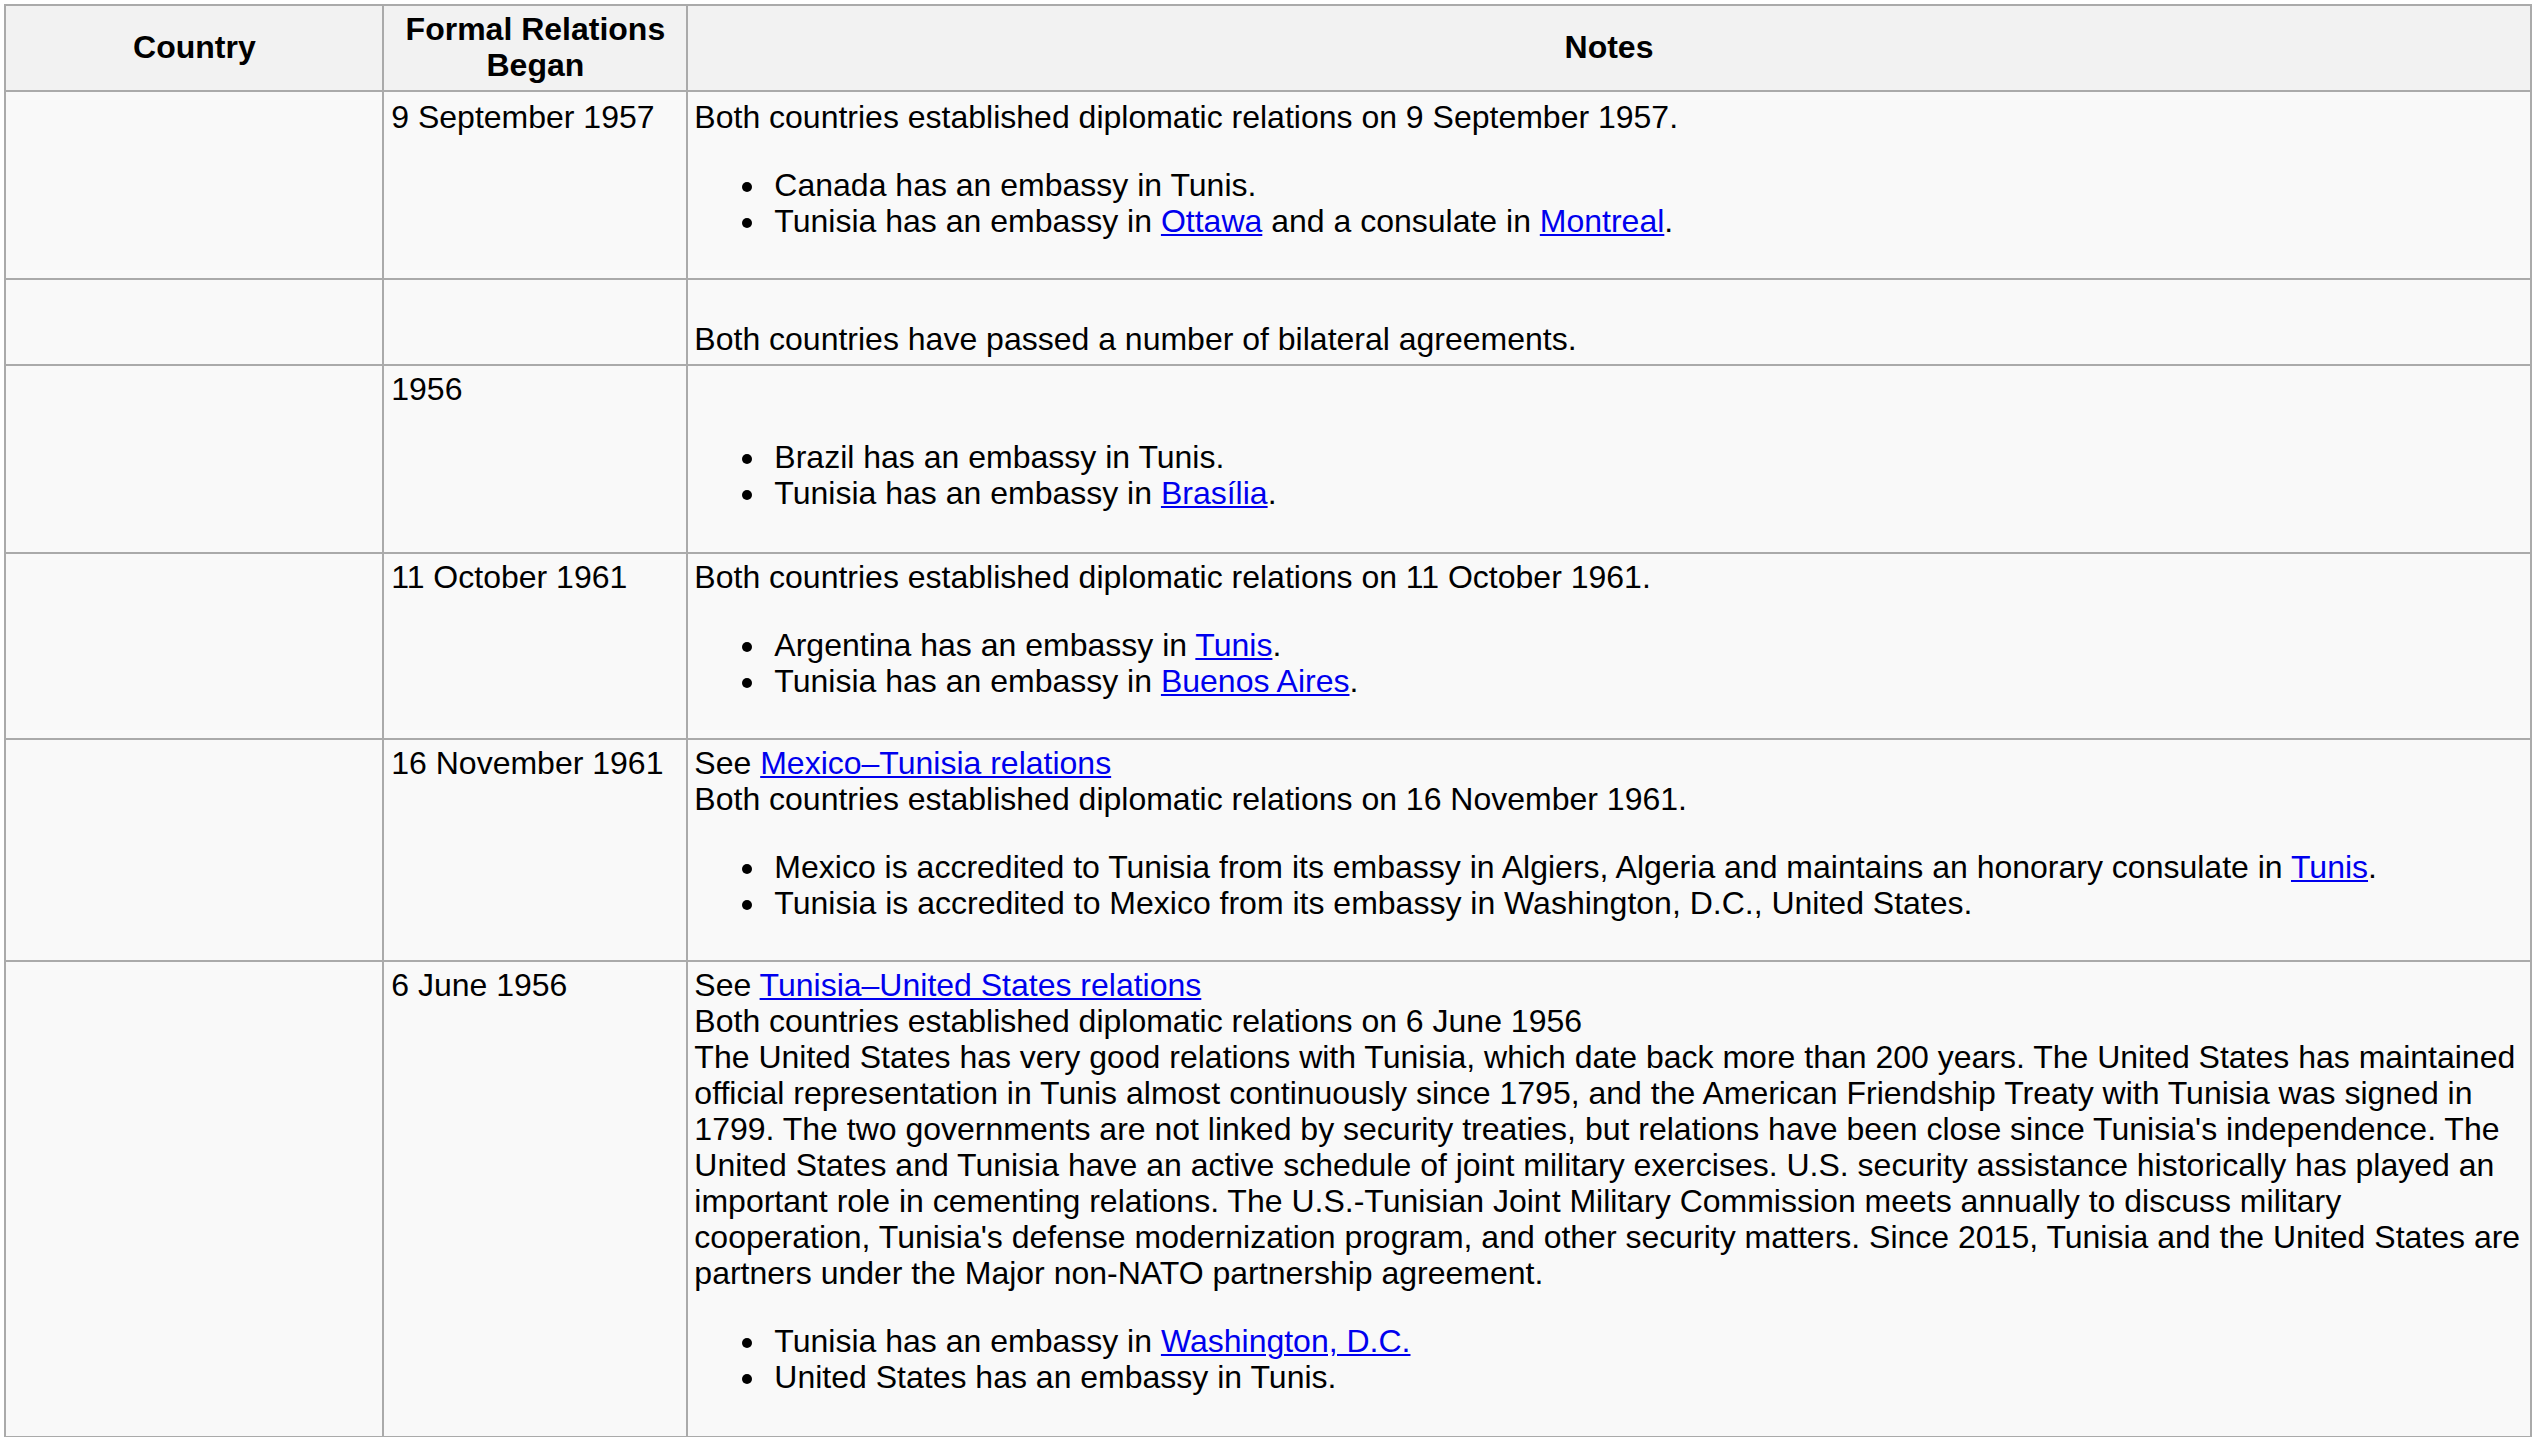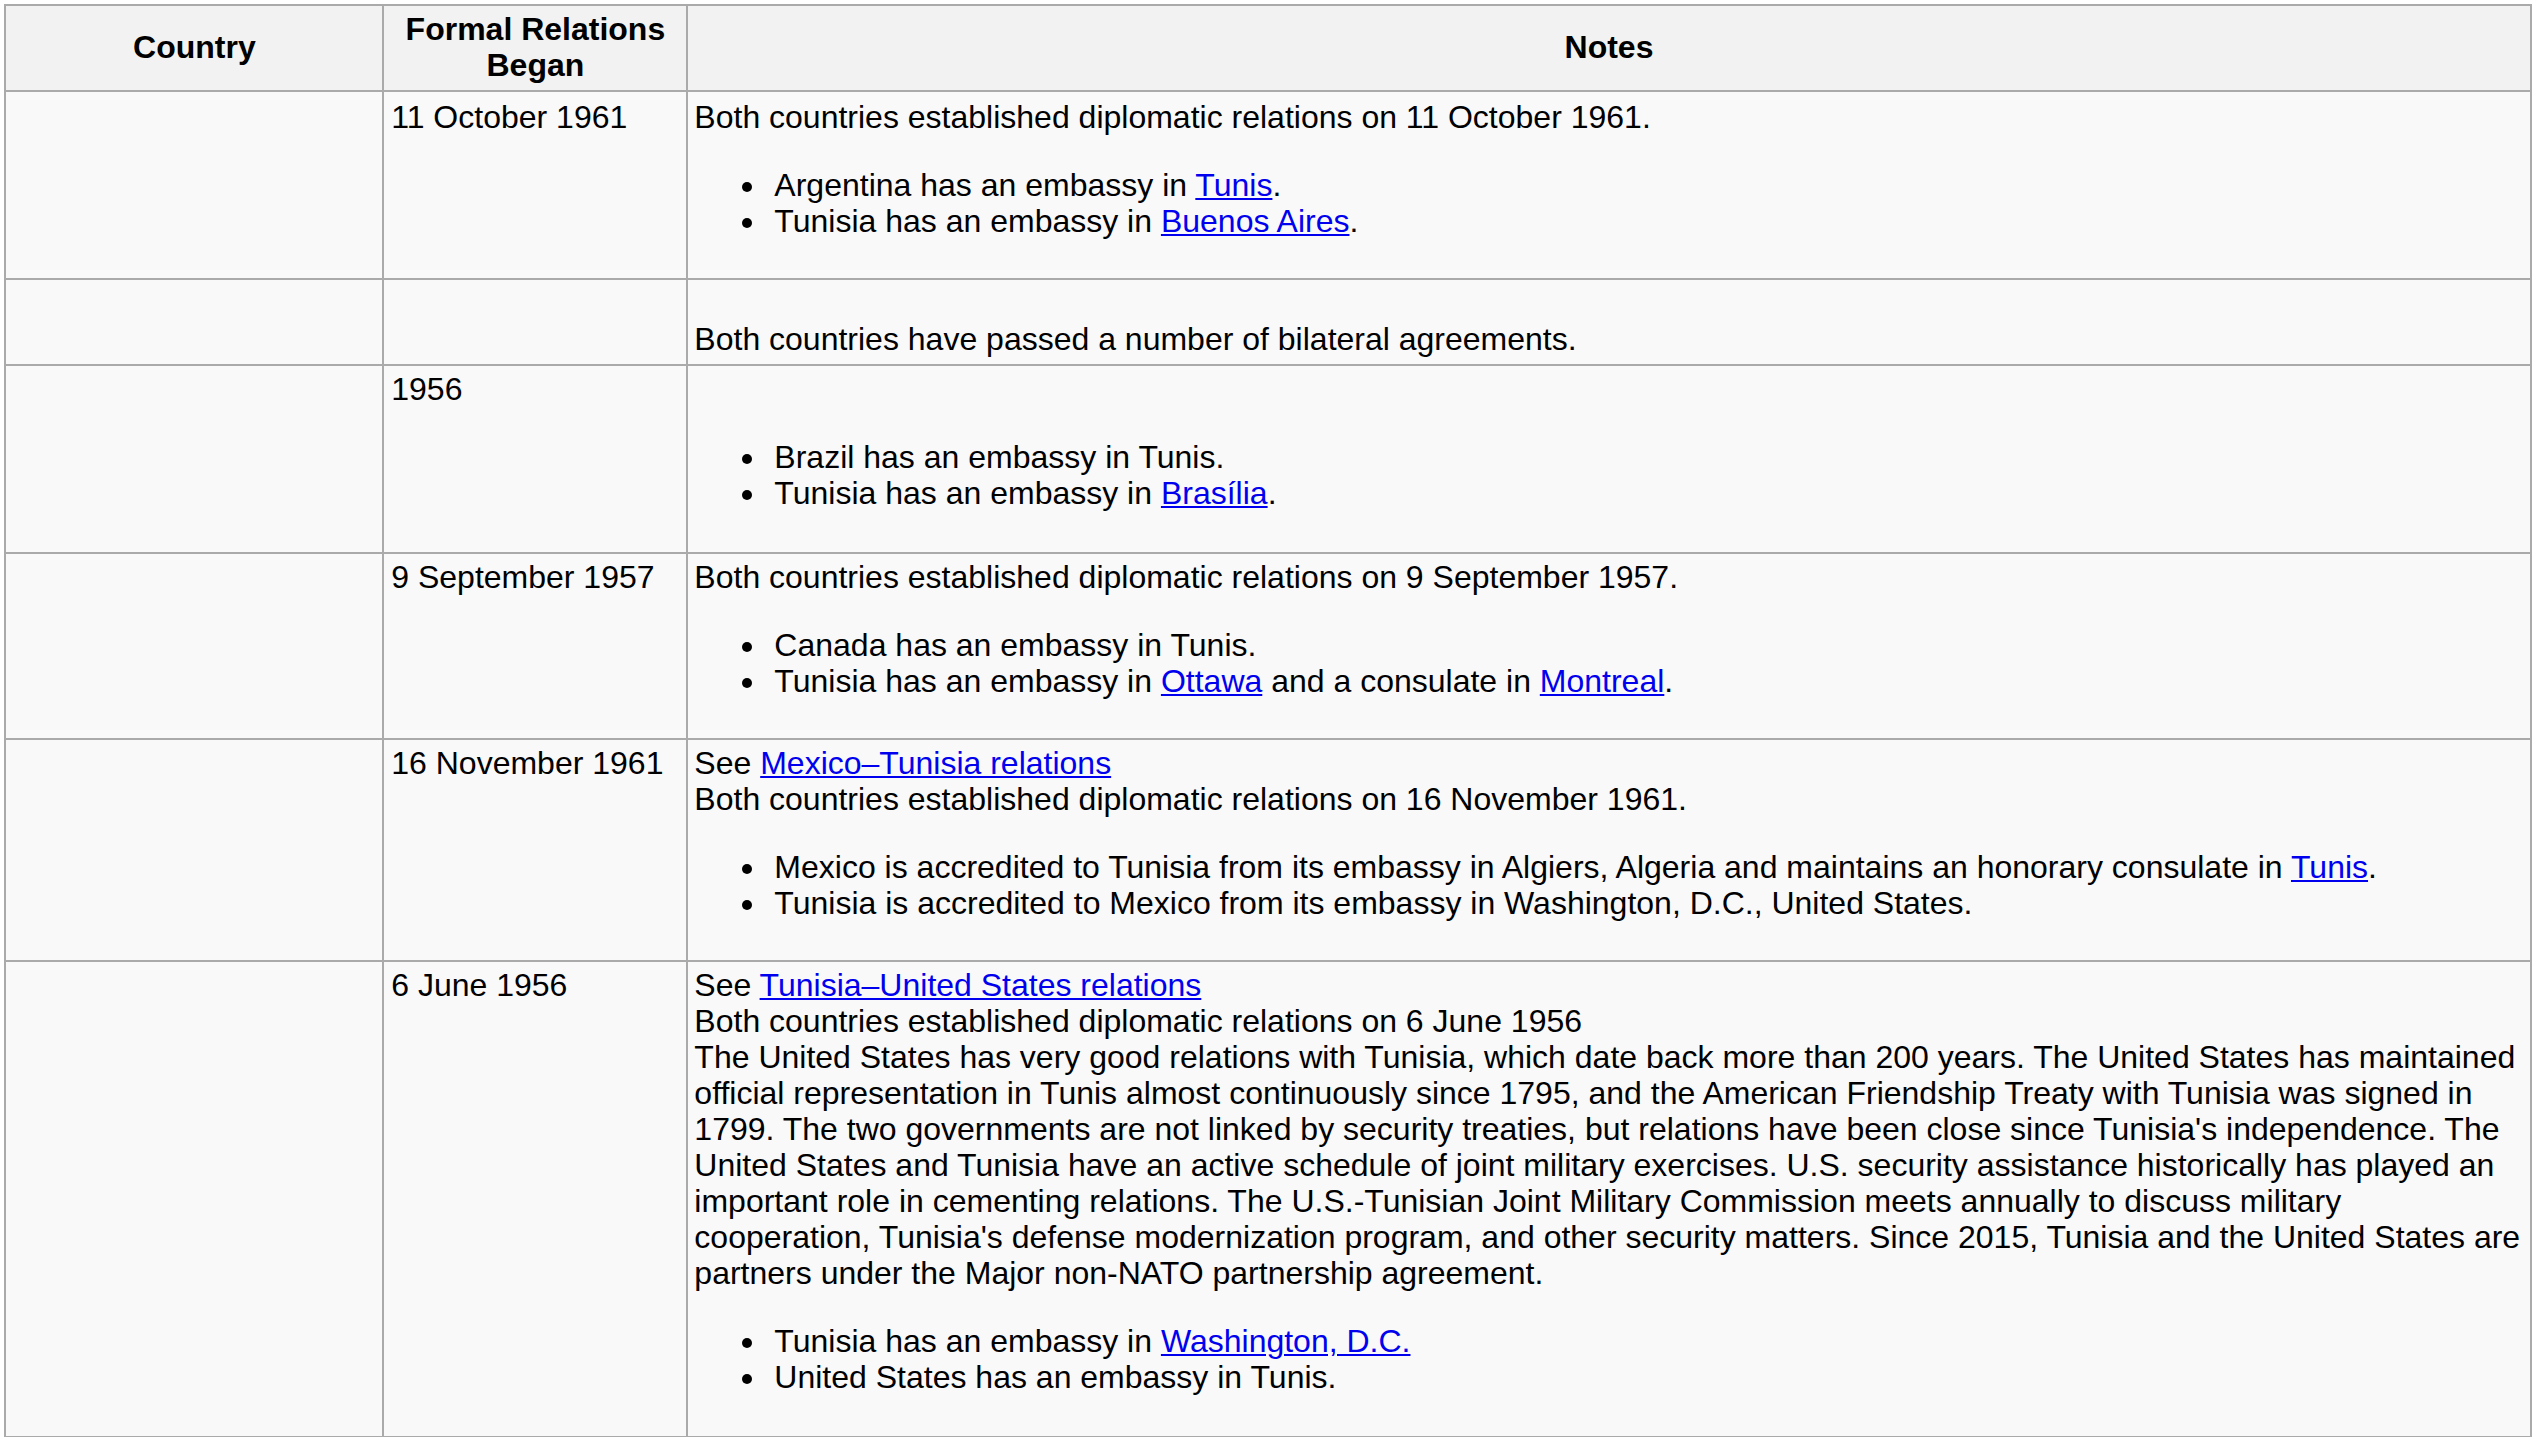rows swapped: (509, 576) <-> (523, 116)
